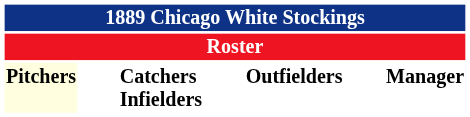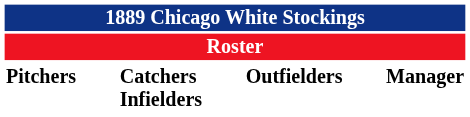(41, 75) lightyellow background -> (41, 75) no background
